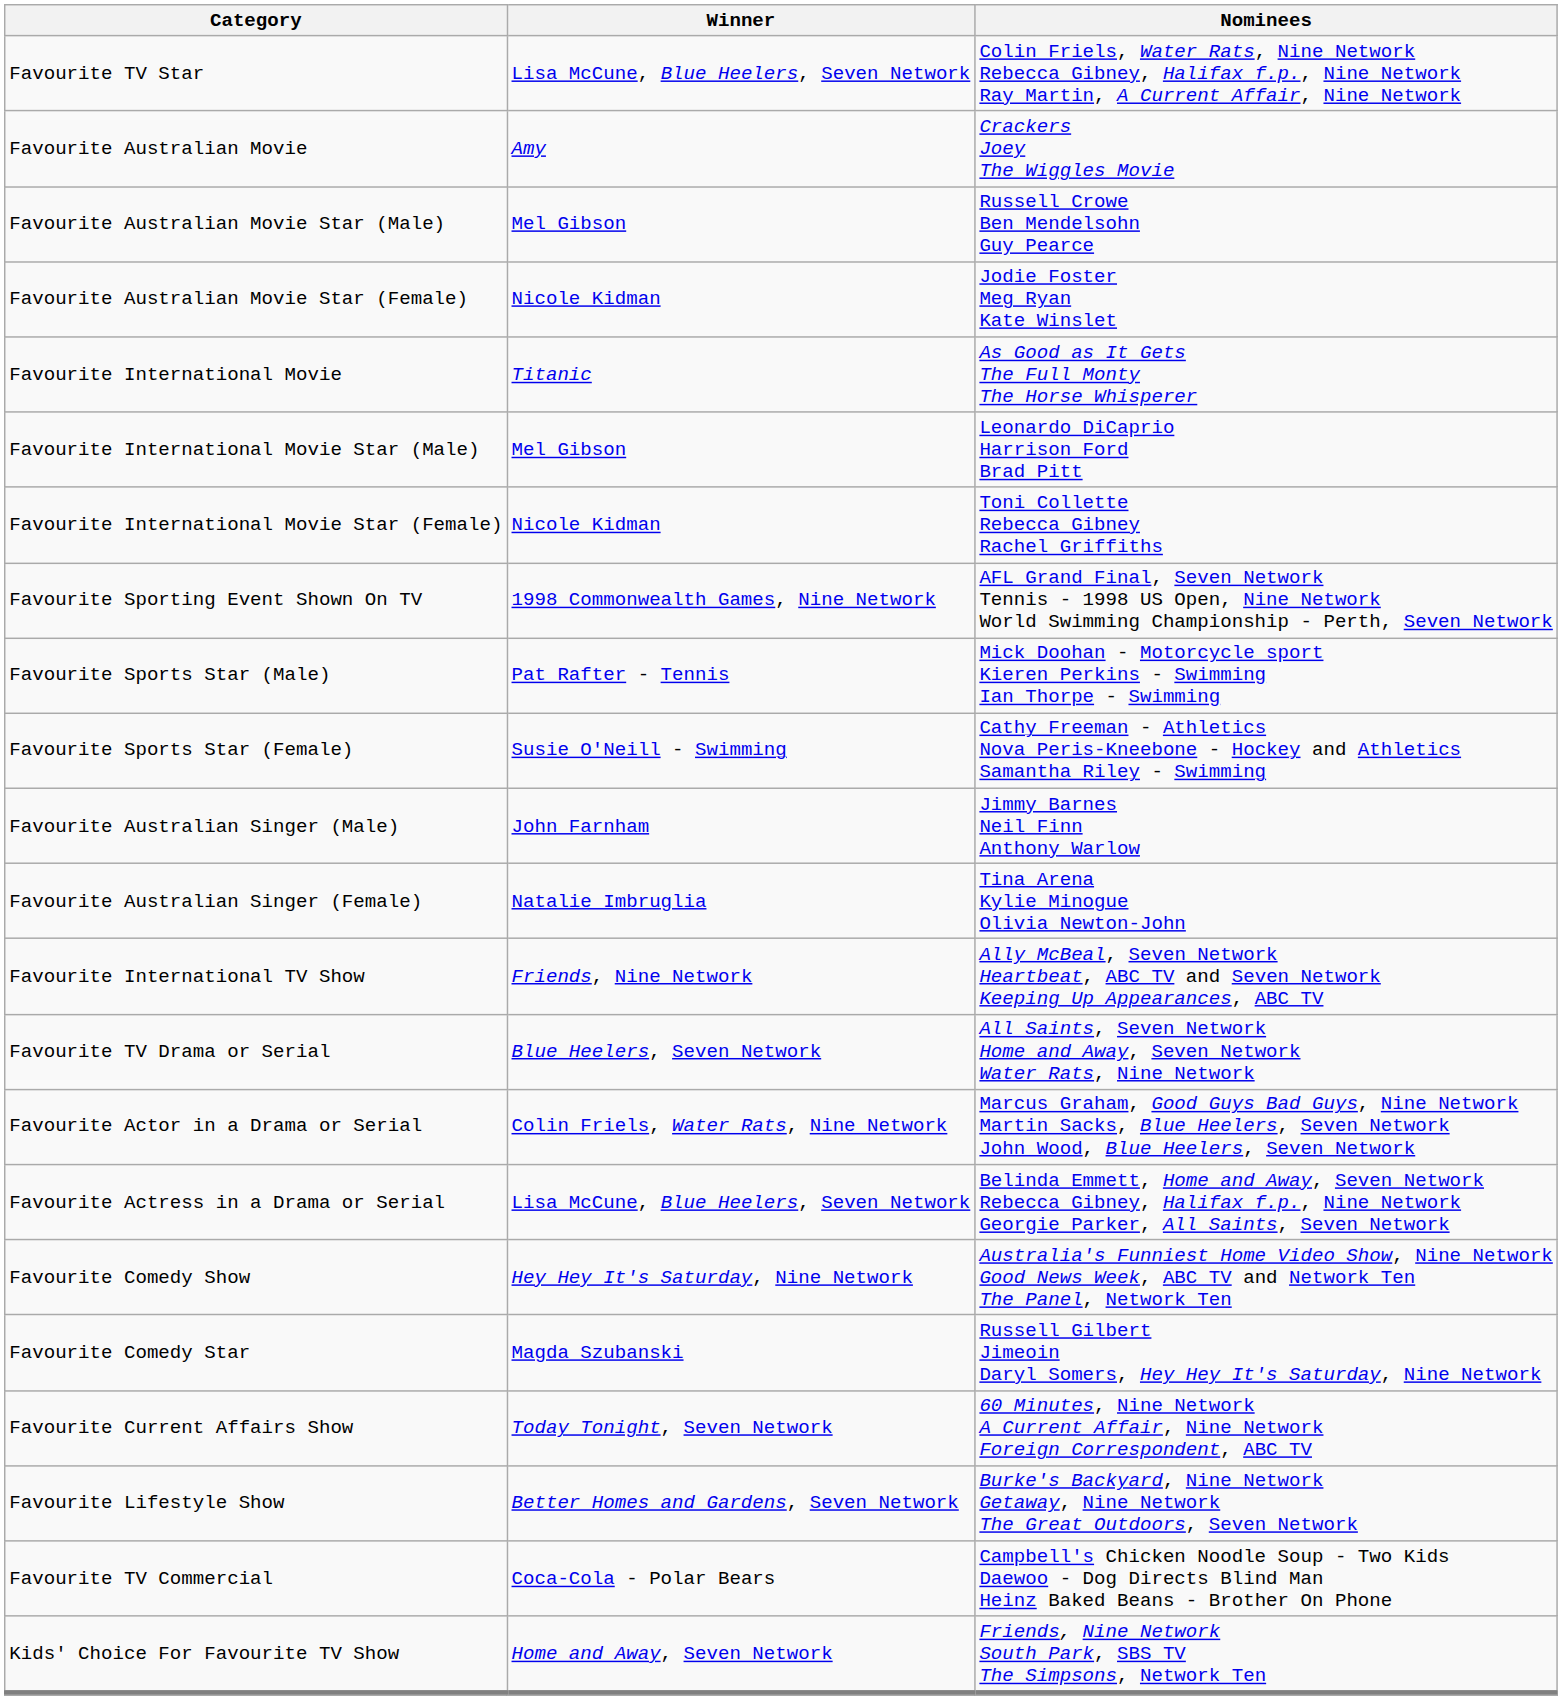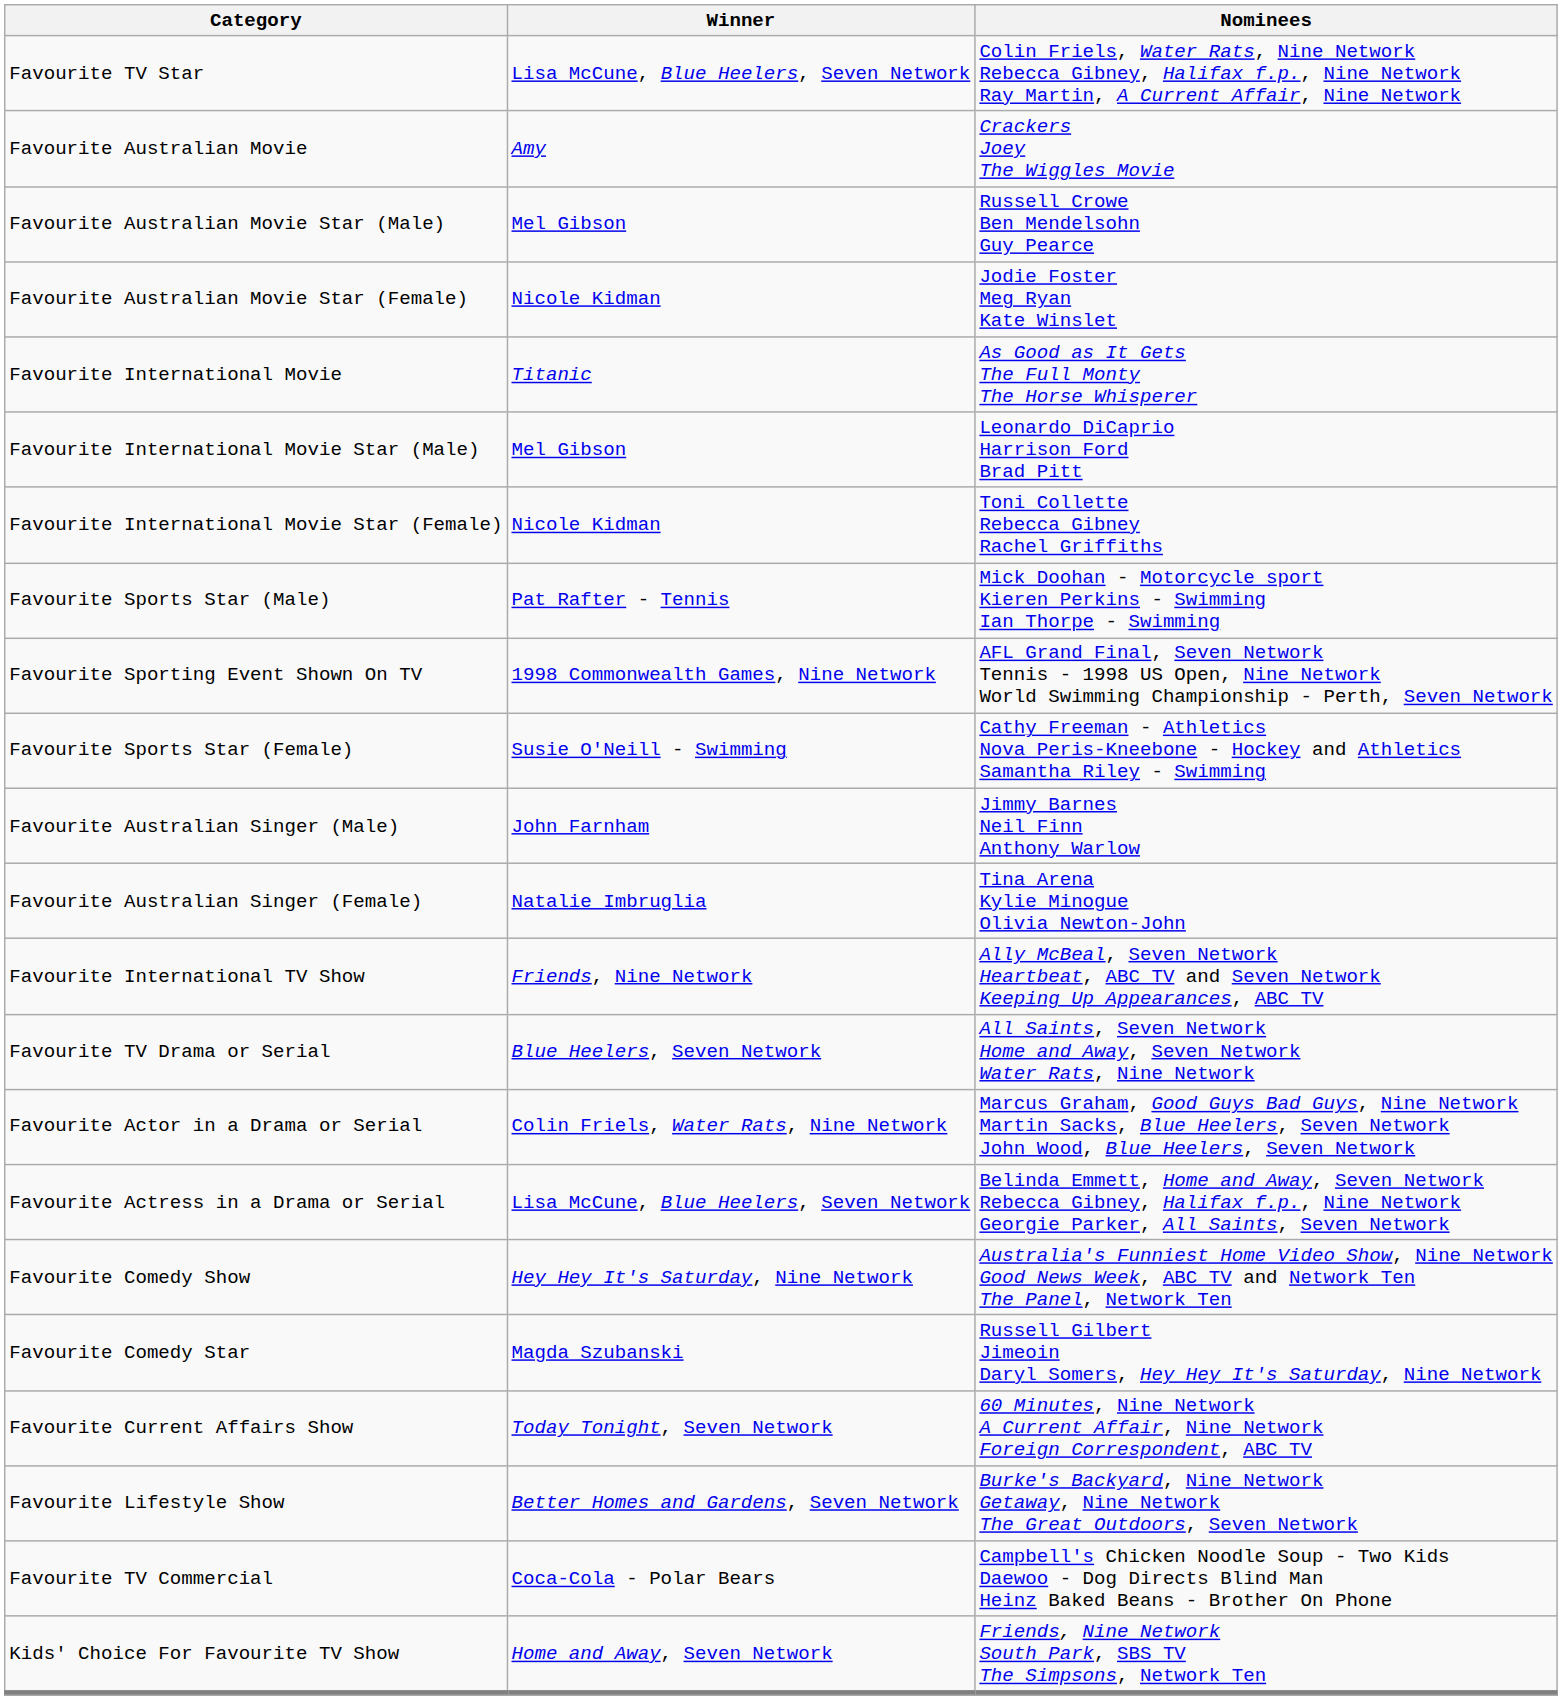rows swapped: (216, 600) <-> (170, 675)
